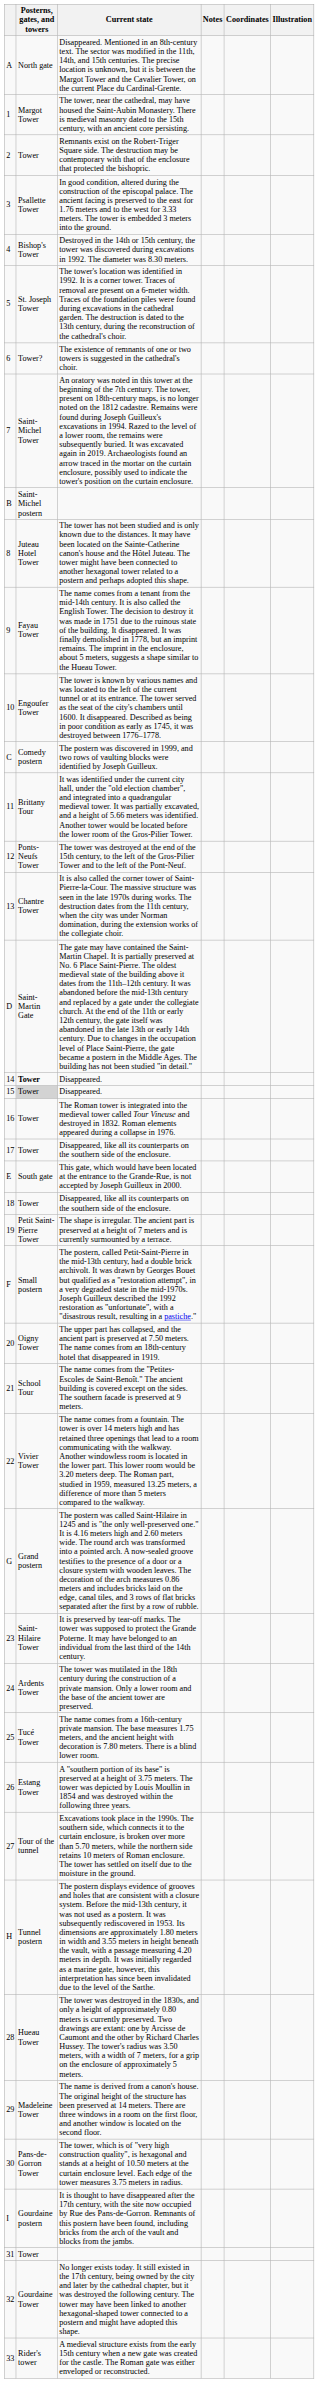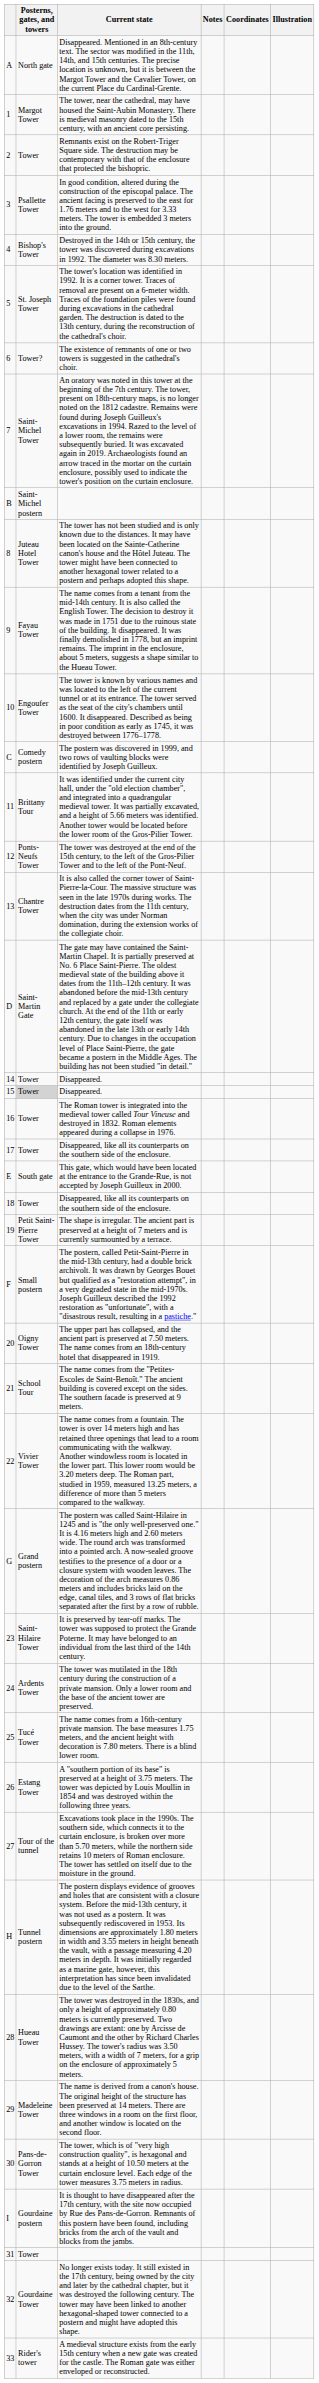(29, 1079) bold -> (28, 1079) normal
